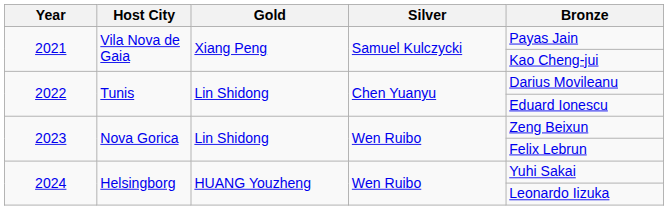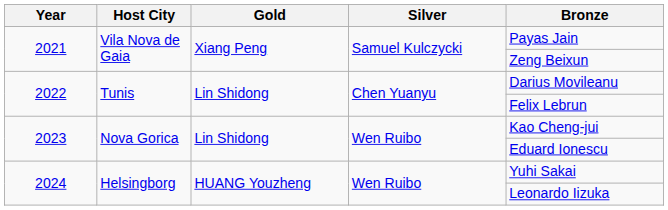(554, 60) Kao Cheng-jui -> (549, 60) Zeng Beixun
(559, 104) Eduard Ionescu -> (548, 104) Felix Lebrun
(549, 127) Zeng Beixun -> (554, 127) Kao Cheng-jui
(548, 149) Felix Lebrun -> (559, 149) Eduard Ionescu
